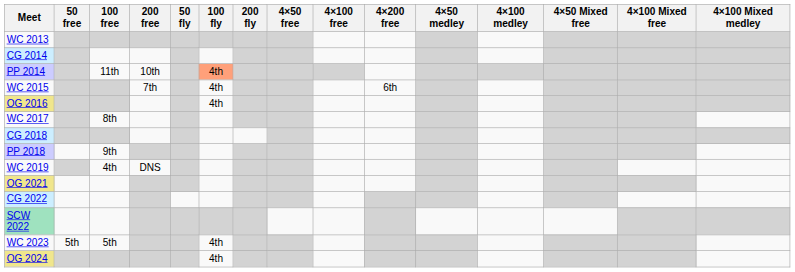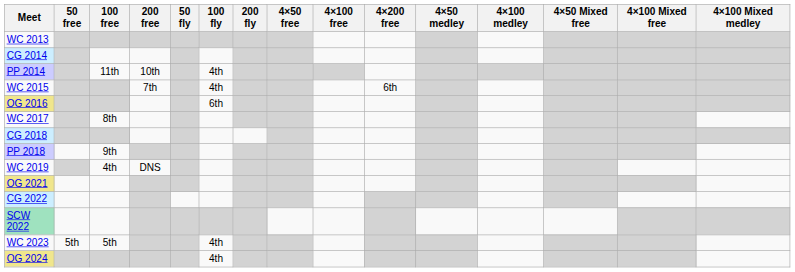(216, 71) lightsalmon background -> (216, 71) no background
(216, 103) 4th -> (216, 103) 6th
